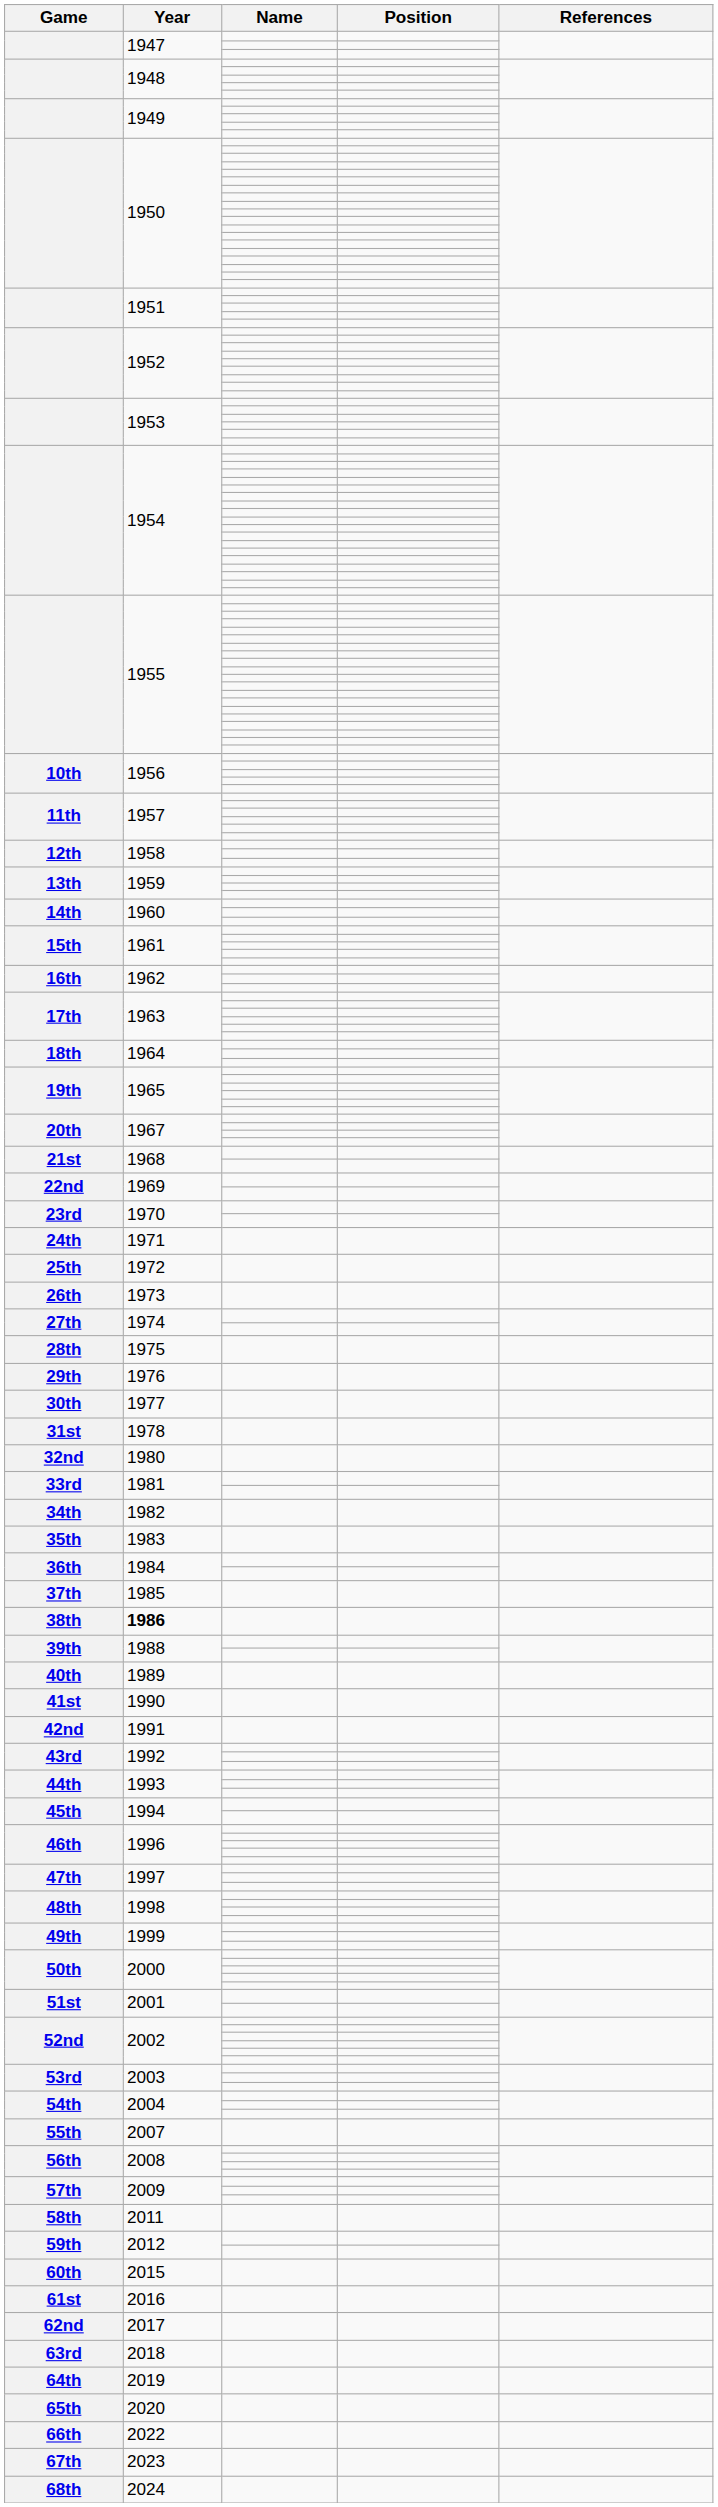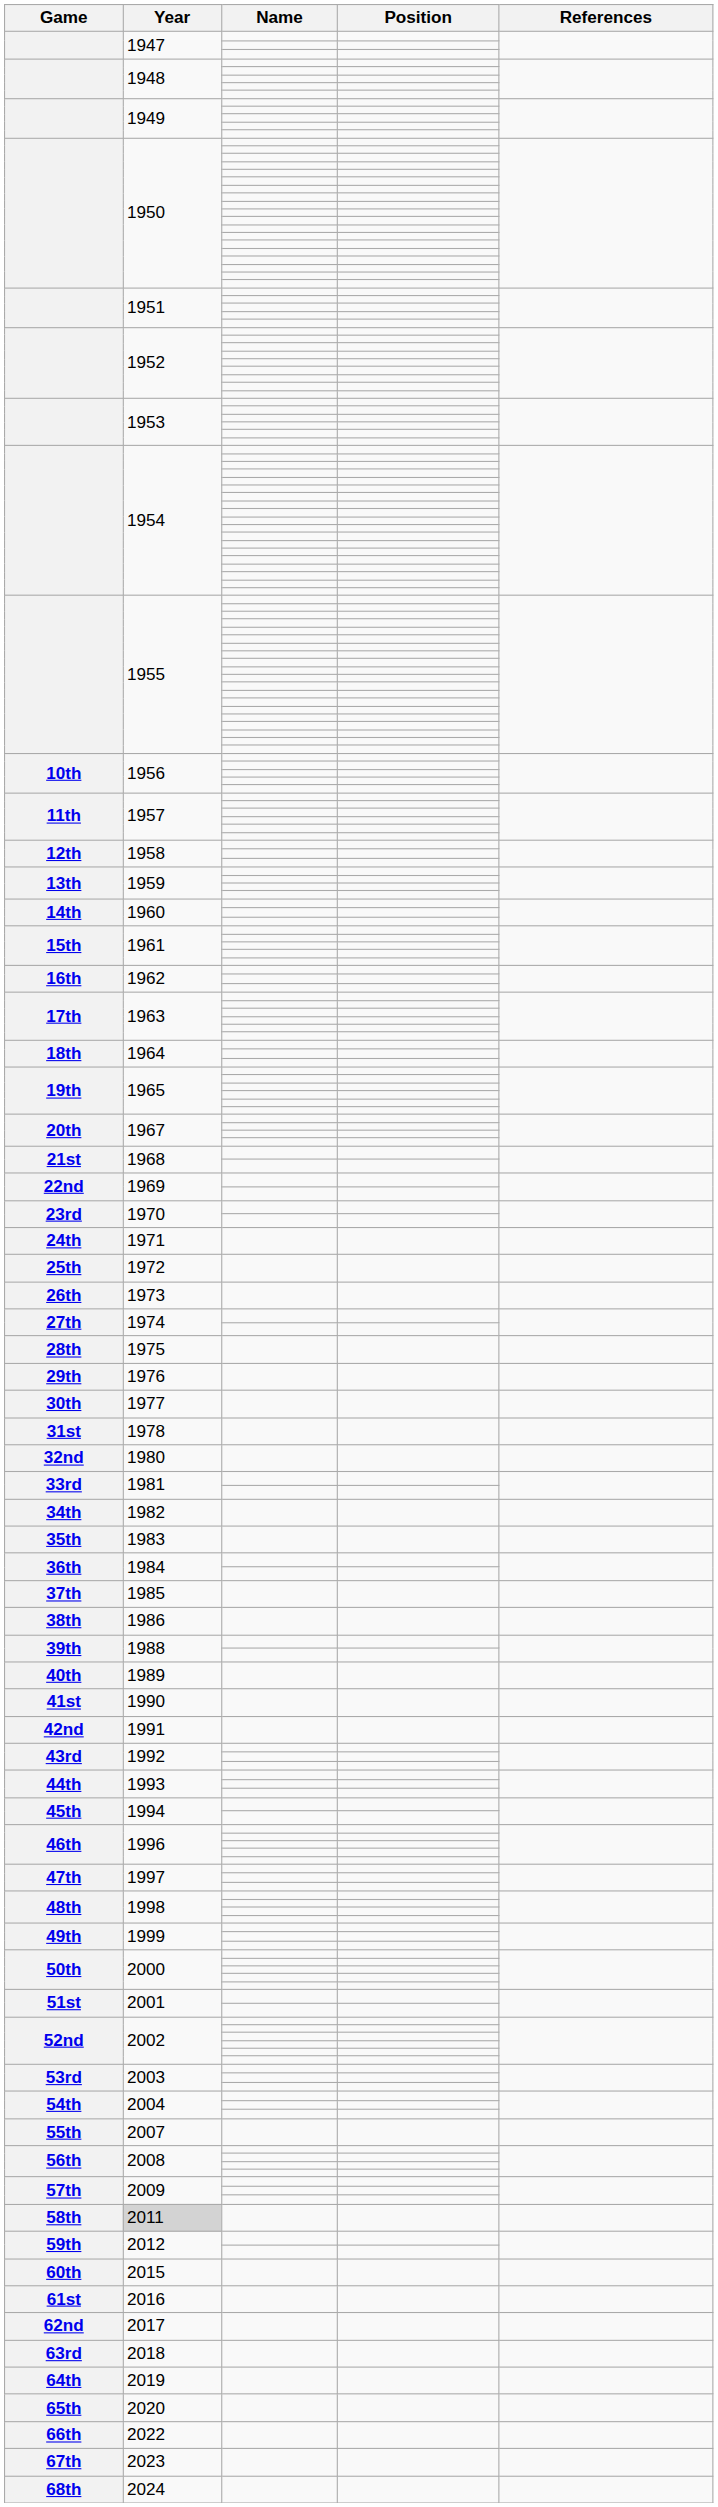(146, 1621) bold -> (146, 1621) normal
(145, 2217) no background -> (145, 2217) lightgrey background
